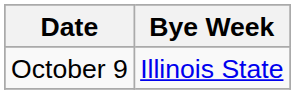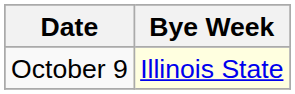(212, 68) no background -> (212, 68) lightyellow background
